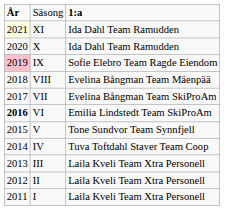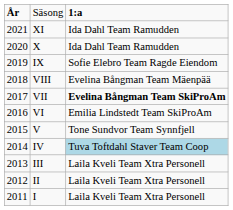(17, 29) lightyellow background -> (17, 29) no background
(17, 63) pink background -> (17, 63) no background
(142, 96) normal -> (147, 96) bold
(17, 113) bold -> (17, 113) normal
(138, 146) no background -> (138, 146) lightblue background
